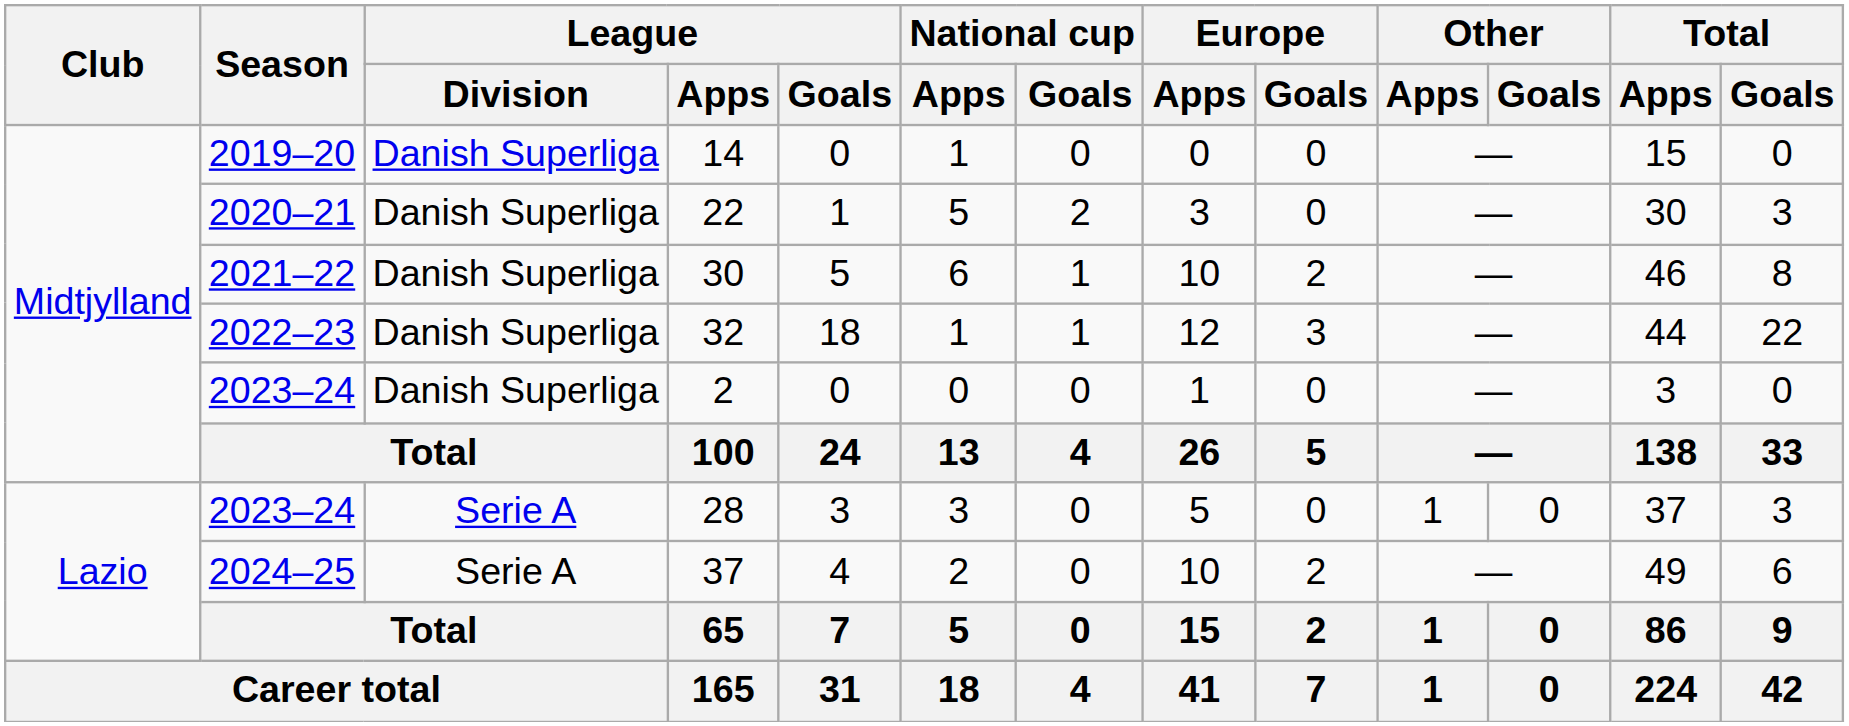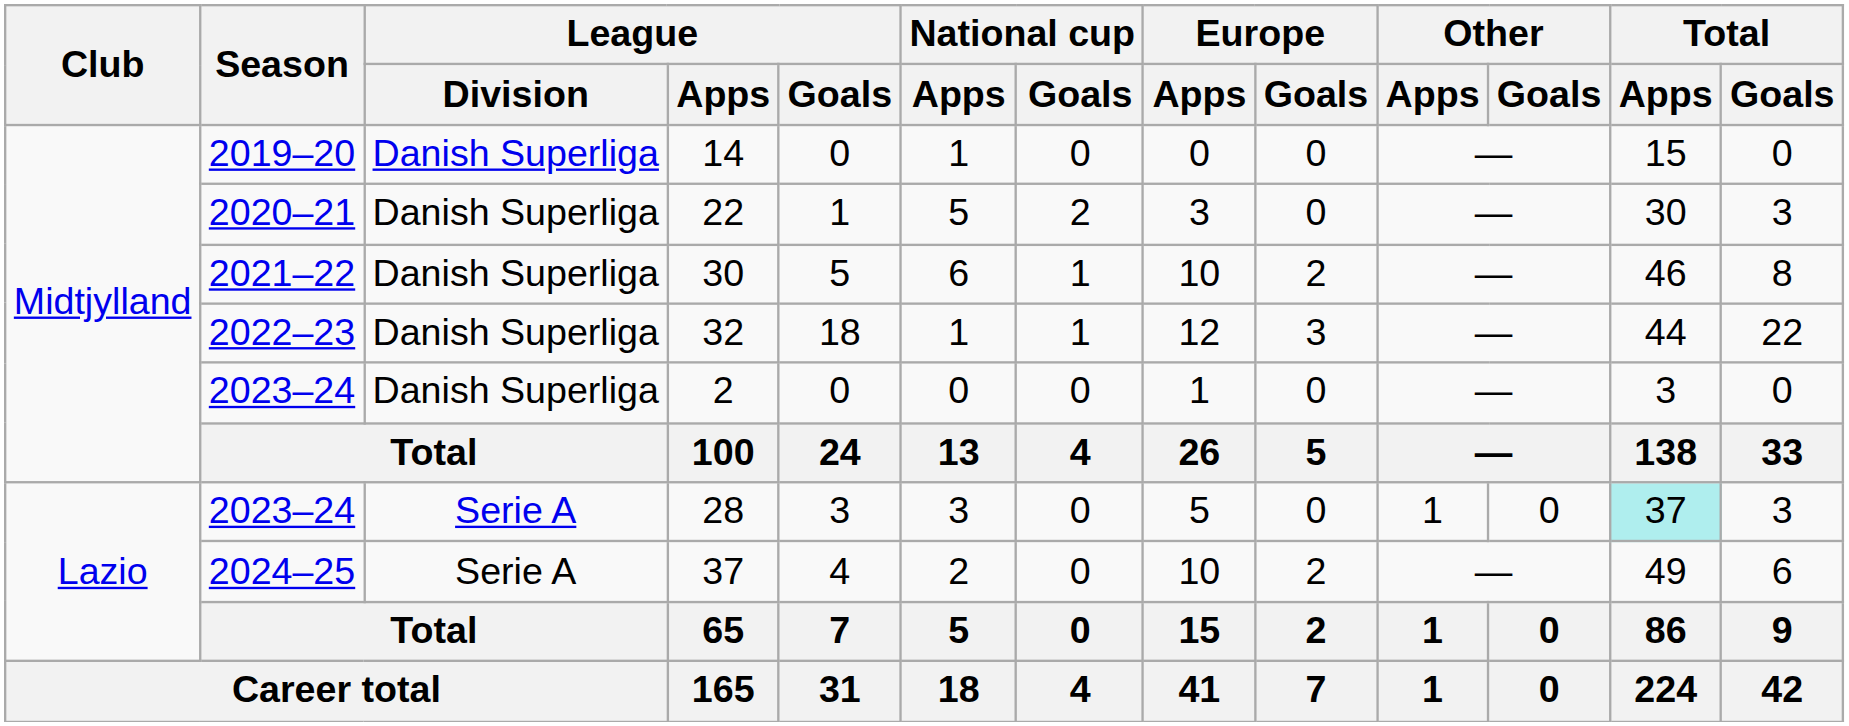(1666, 511) no background -> (1666, 511) paleturquoise background
